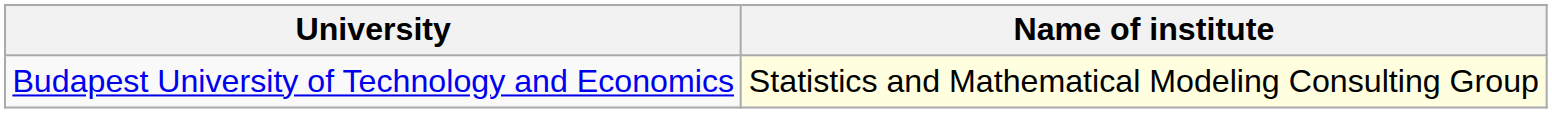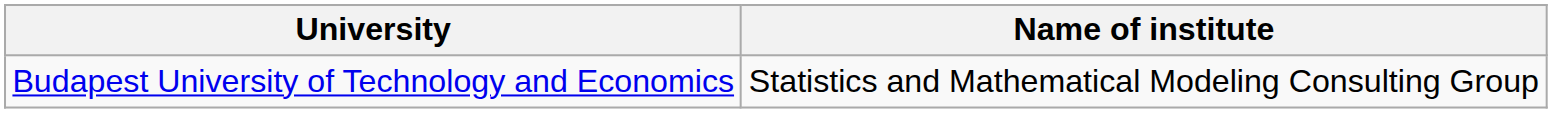(1144, 81) lightyellow background -> (1144, 81) no background
